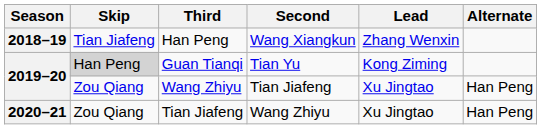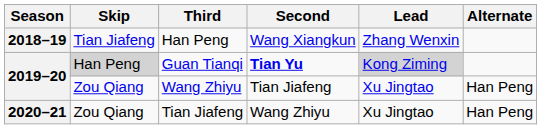(275, 64) normal -> (277, 64) bold
(405, 64) no background -> (405, 64) lightgrey background
